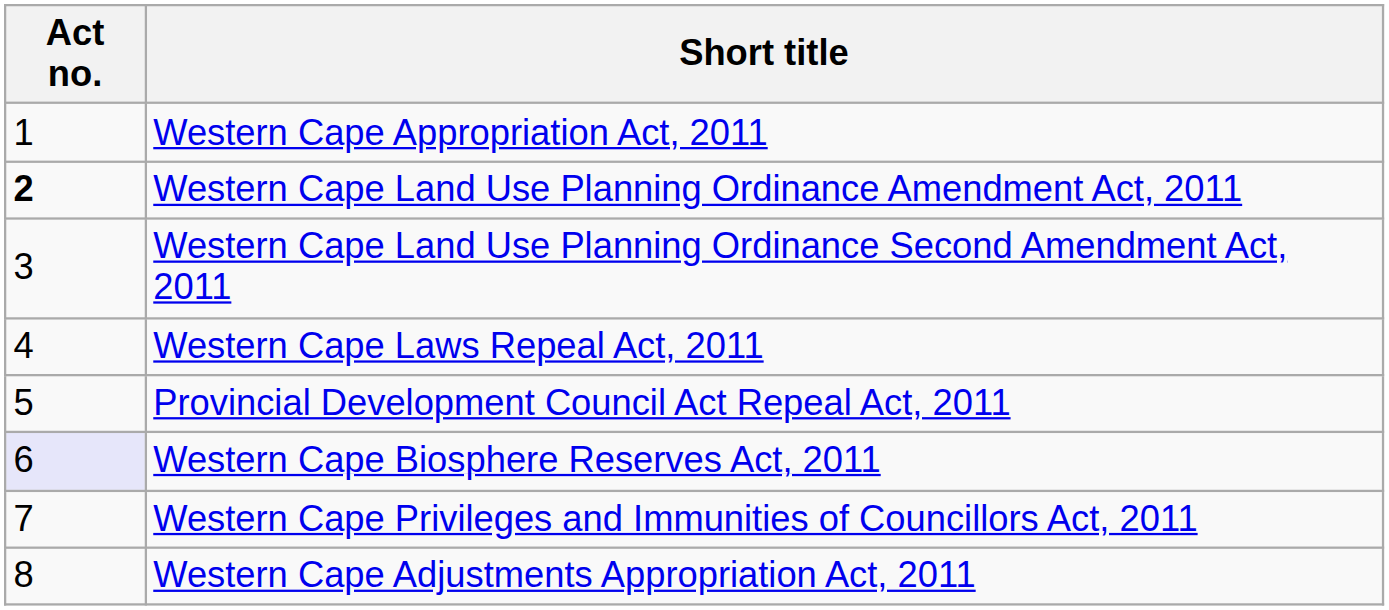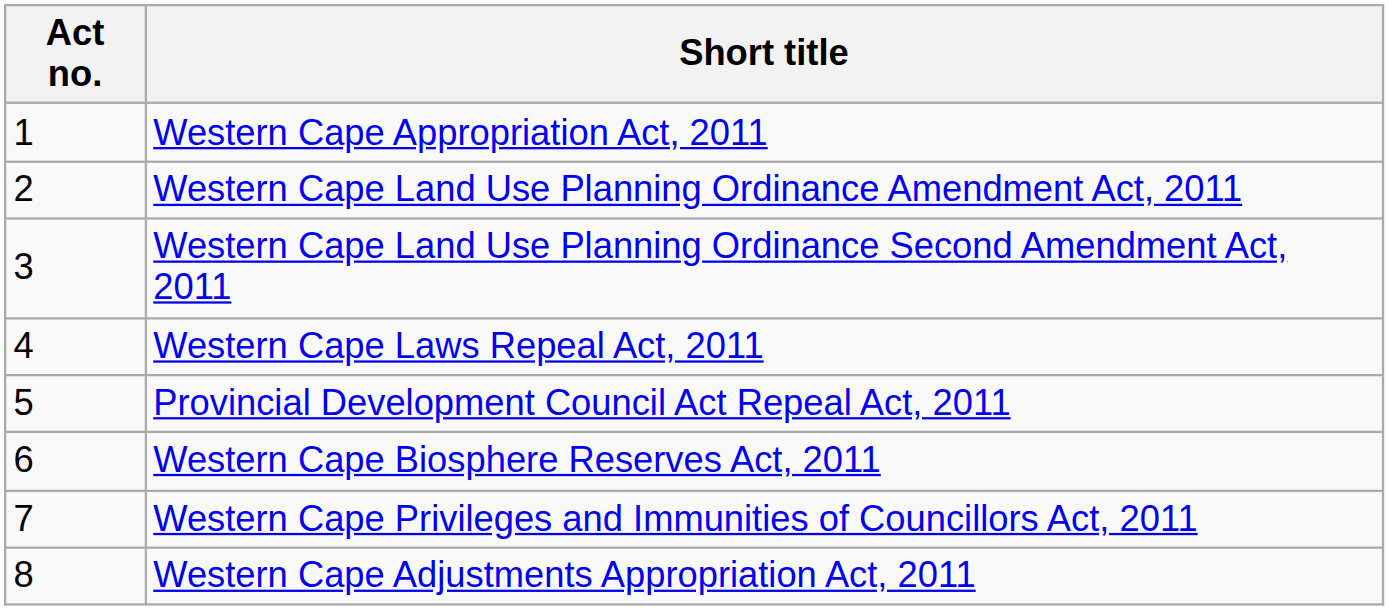(24, 189) bold -> (24, 189) normal
(24, 460) lavender background -> (24, 460) no background
